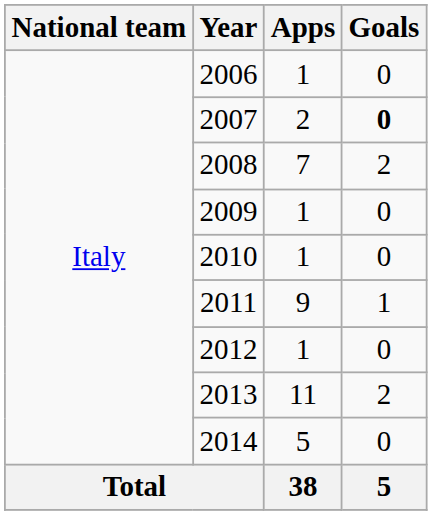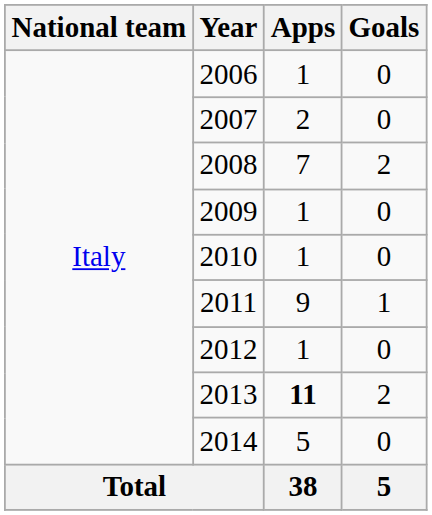(384, 119) bold -> (384, 119) normal
(303, 394) normal -> (303, 394) bold
